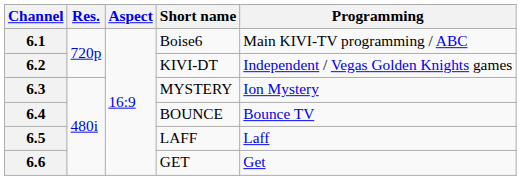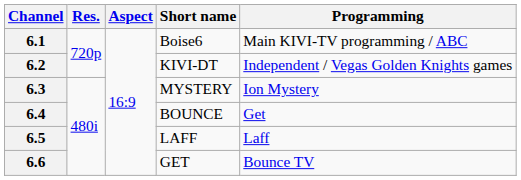(279, 114) Bounce TV -> (254, 114) Get
(254, 162) Get -> (279, 162) Bounce TV
